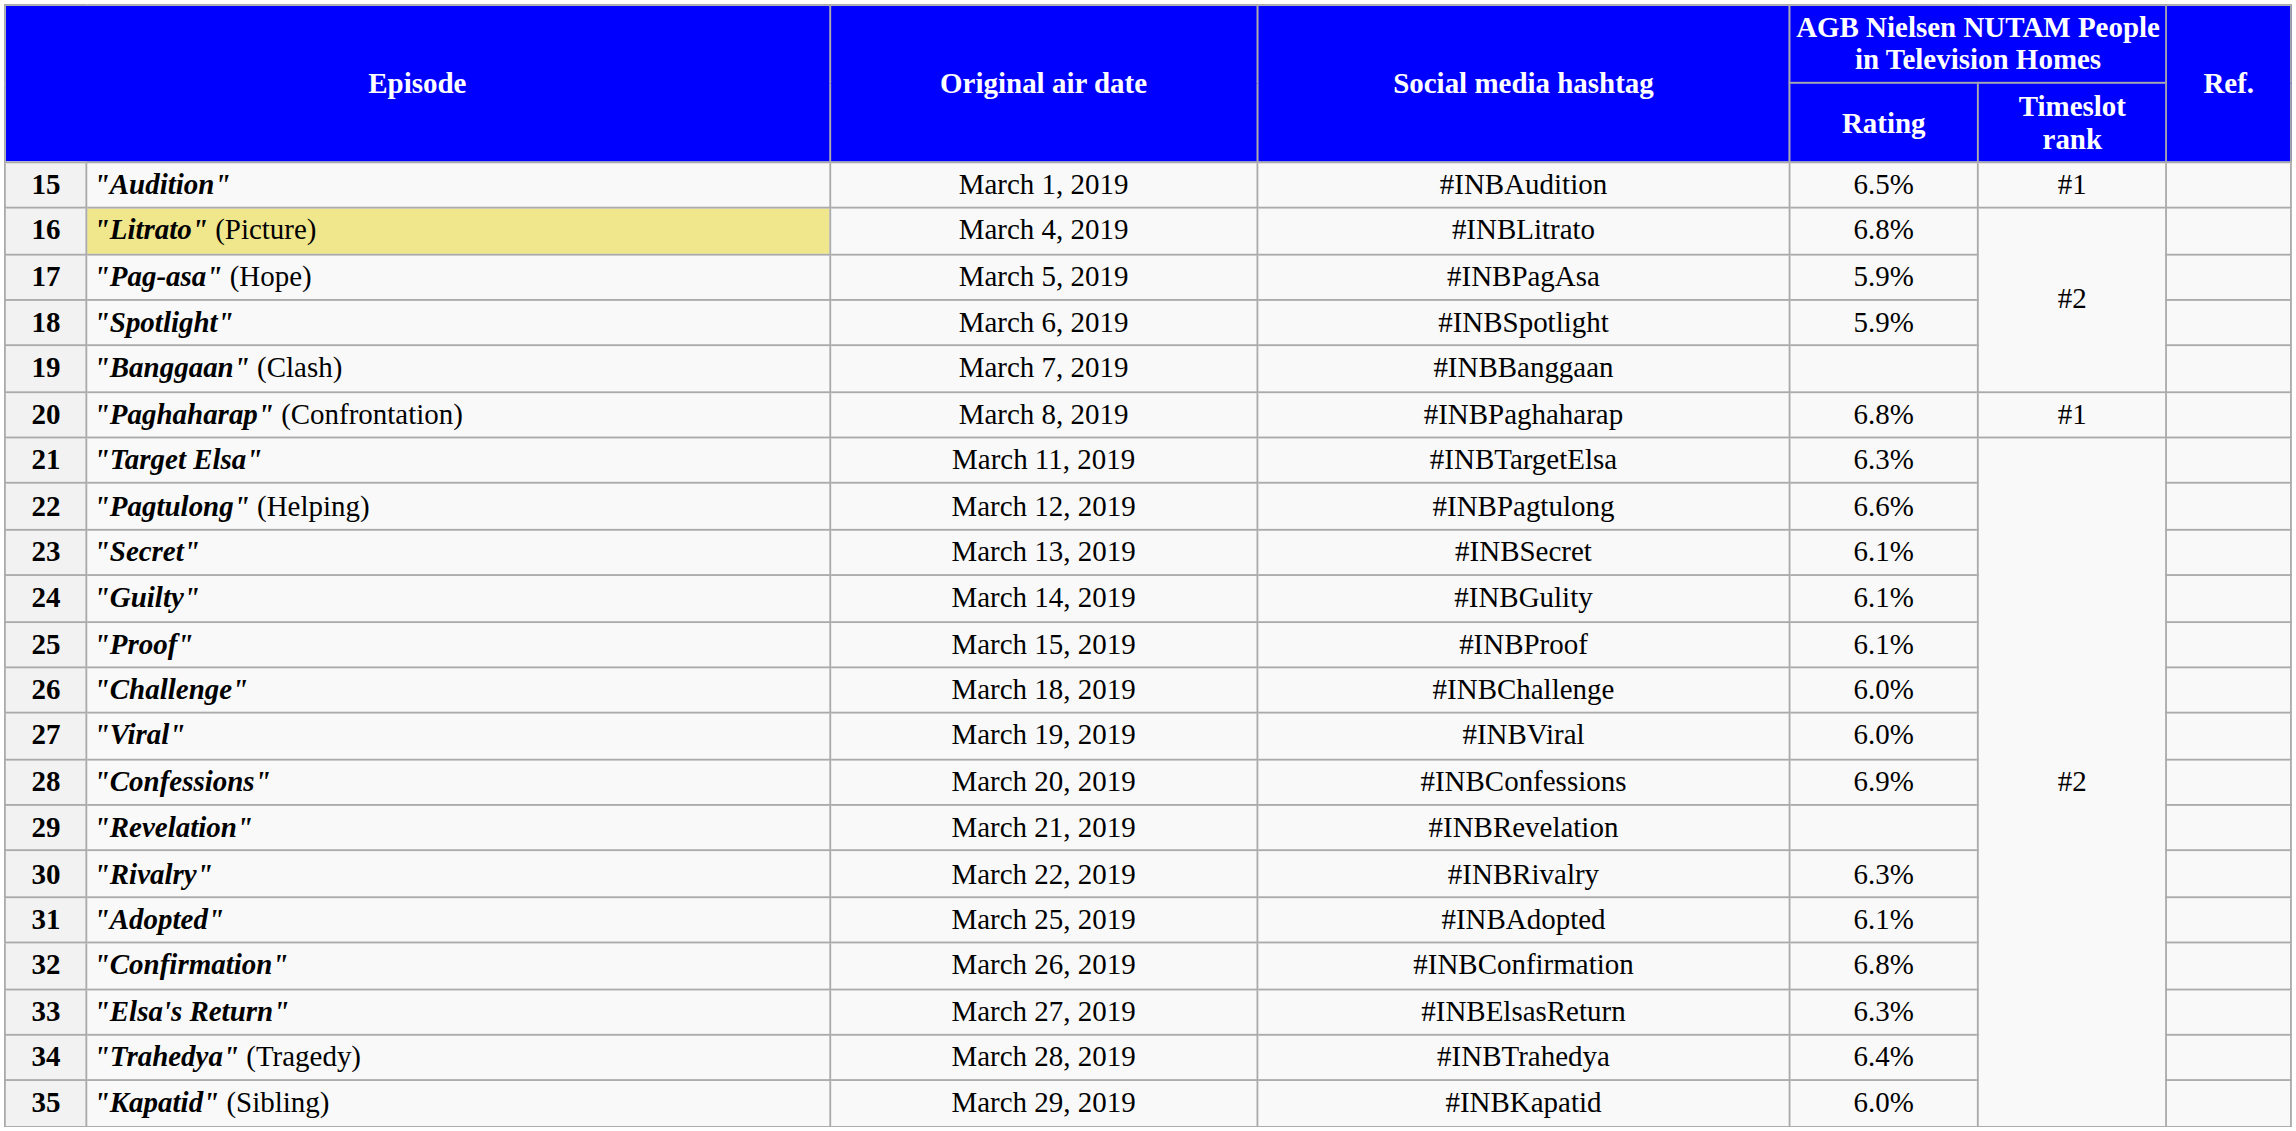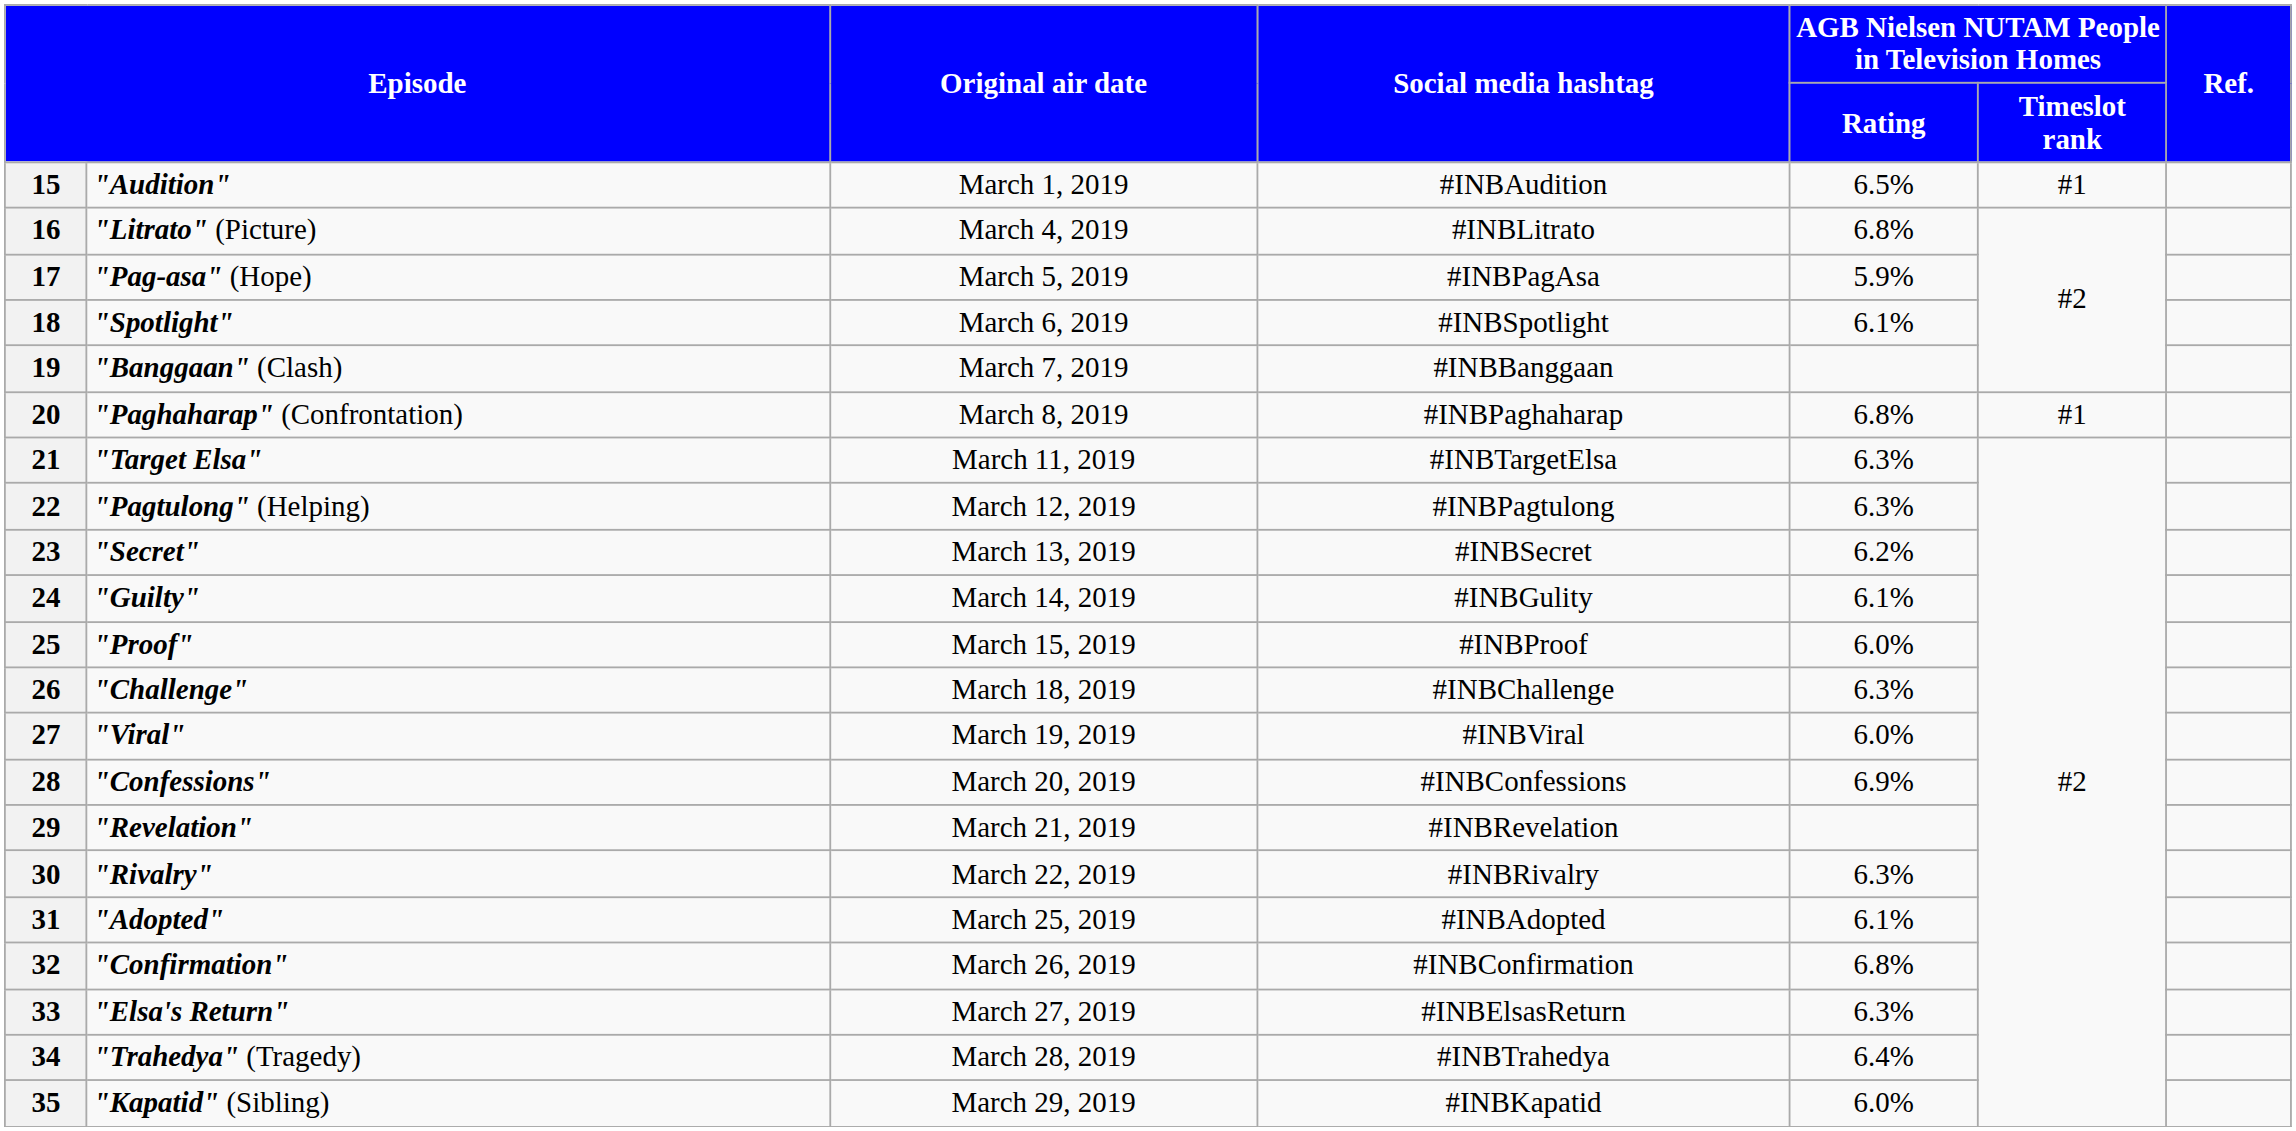(205, 230) khaki background -> (205, 230) no background
(1884, 322) 5.9% -> (1884, 322) 6.1%
(1884, 505) 6.6% -> (1884, 505) 6.3%
(1884, 551) 6.1% -> (1884, 551) 6.2%
(1884, 643) 6.1% -> (1884, 643) 6.0%
(1884, 689) 6.0% -> (1884, 689) 6.3%
